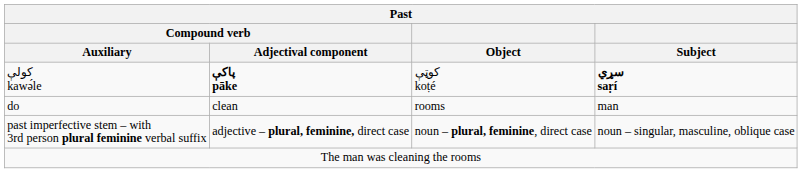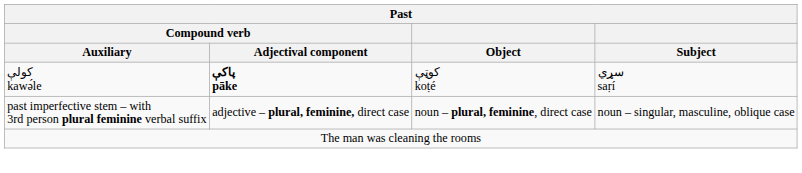(611, 79) bold -> (611, 79) normal
- row: (13, 105)
